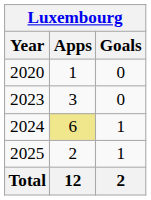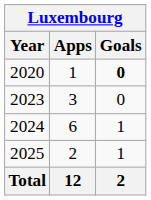(121, 72) normal -> (121, 72) bold
(73, 126) khaki background -> (73, 126) no background
